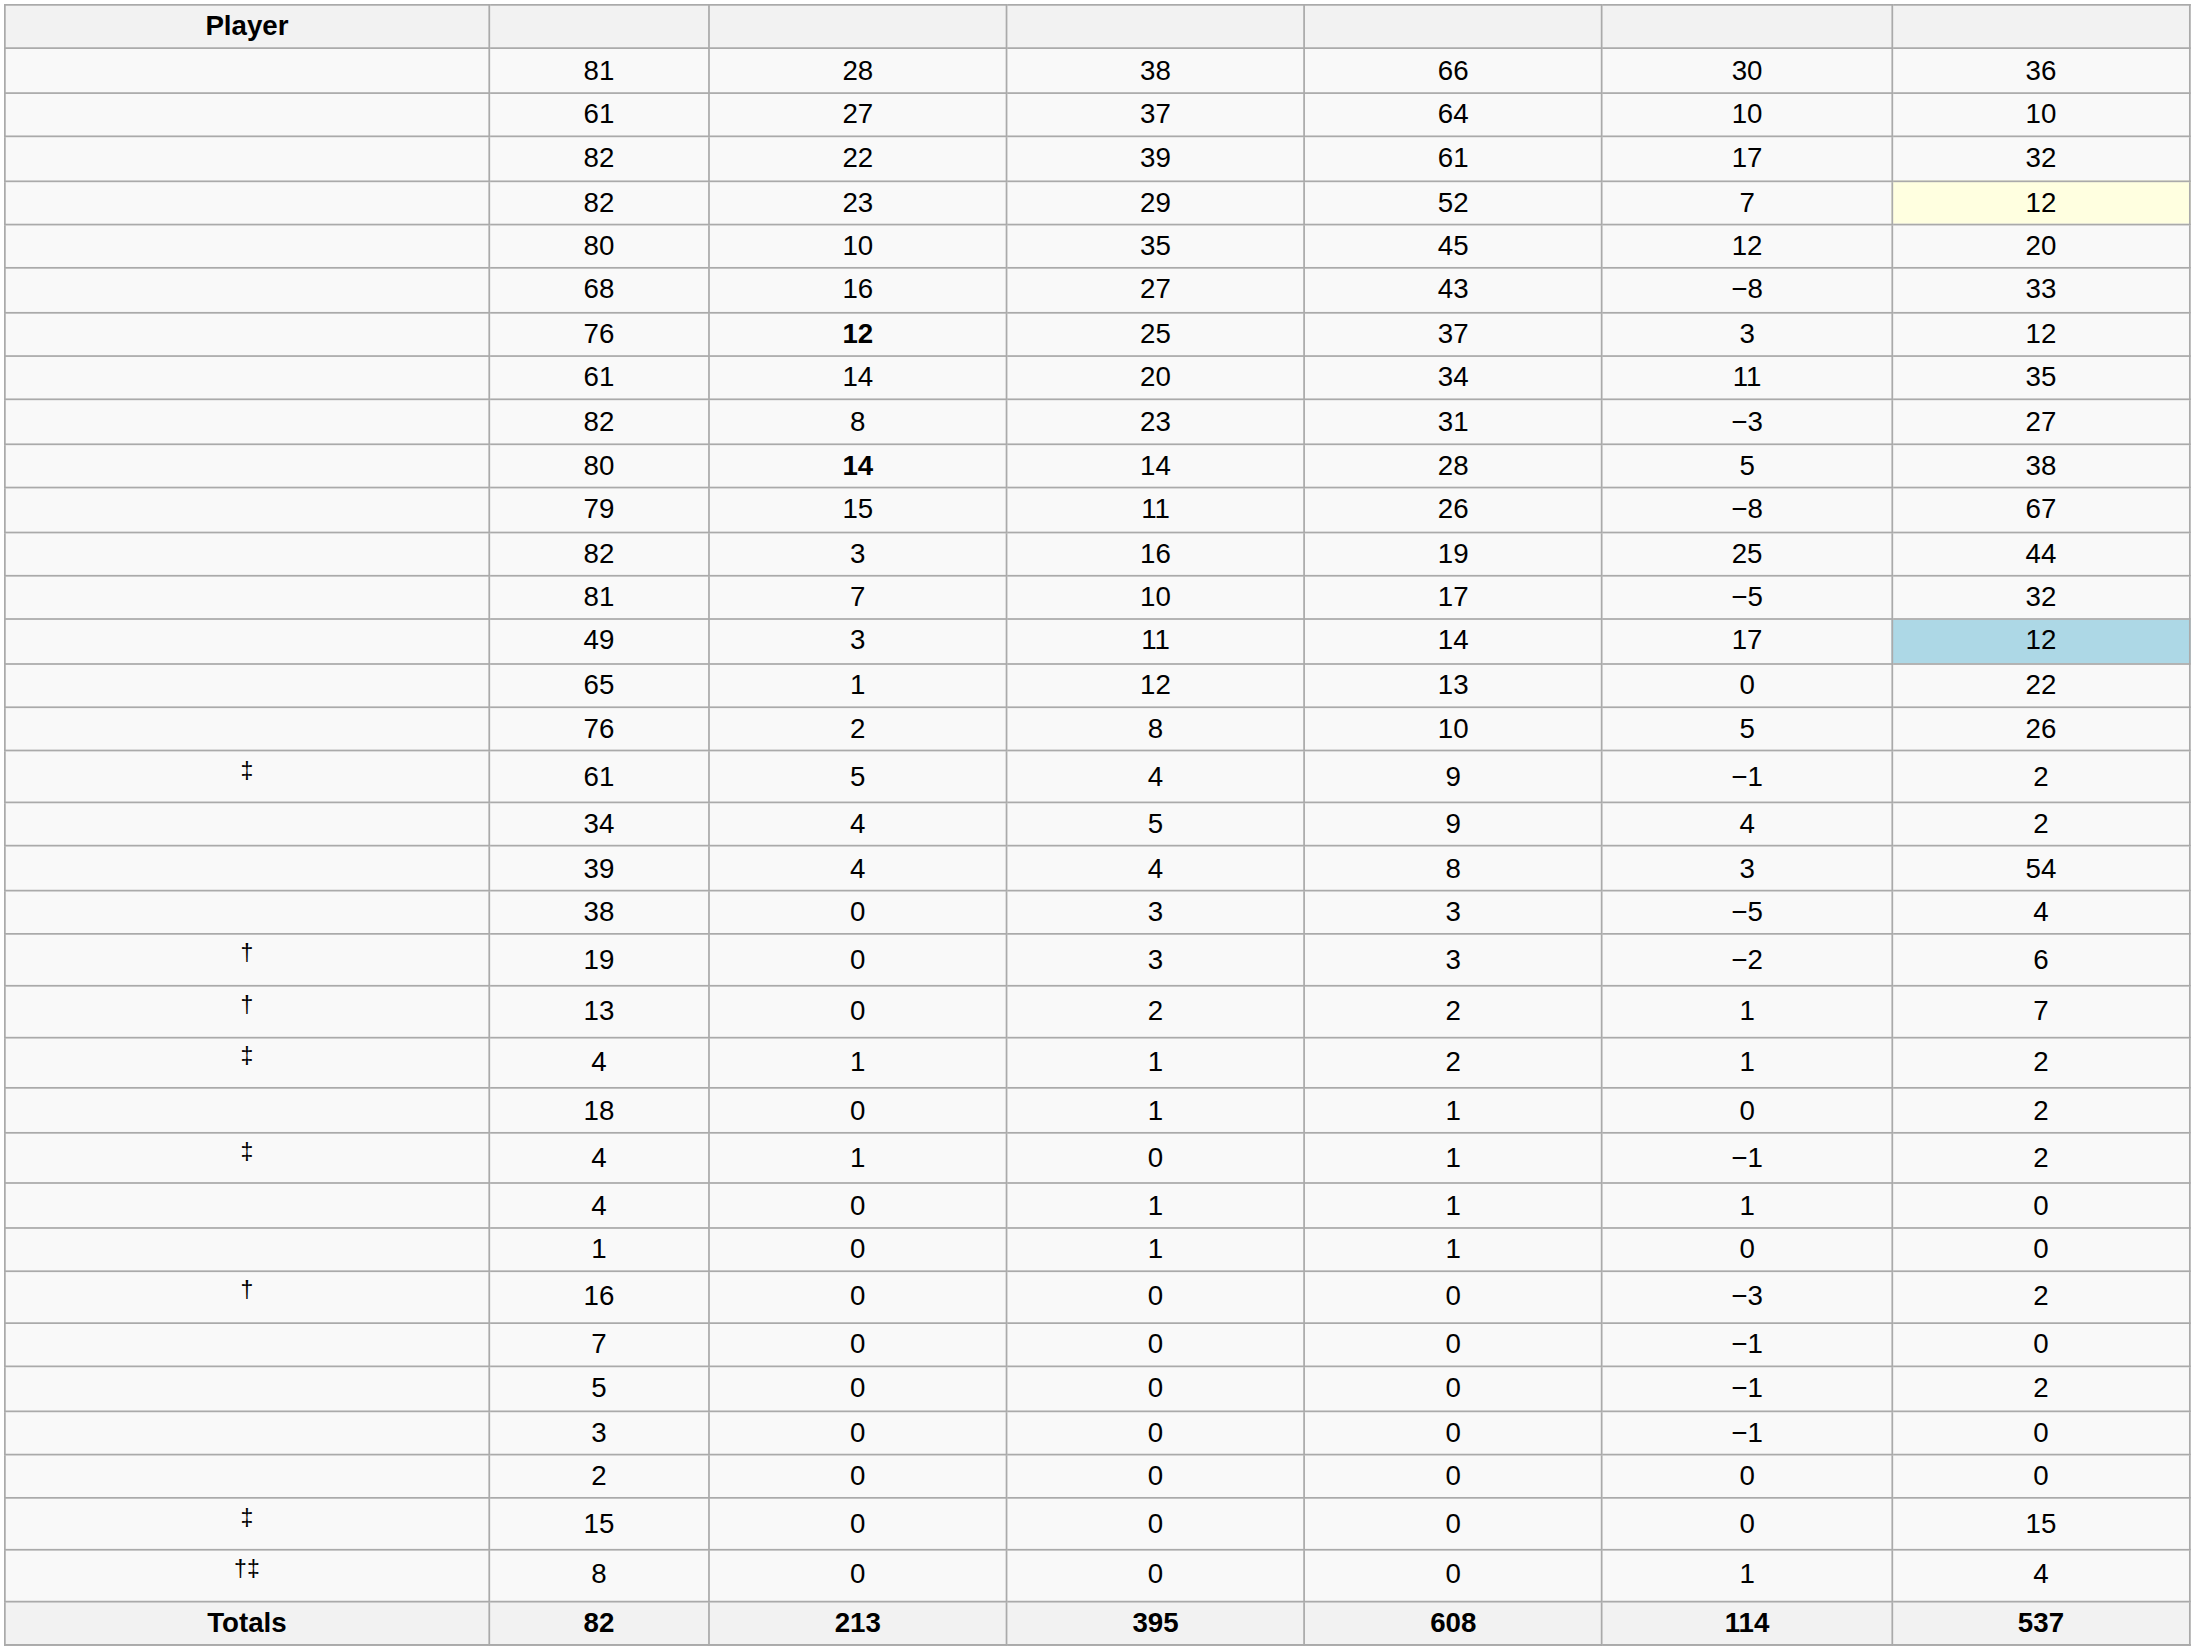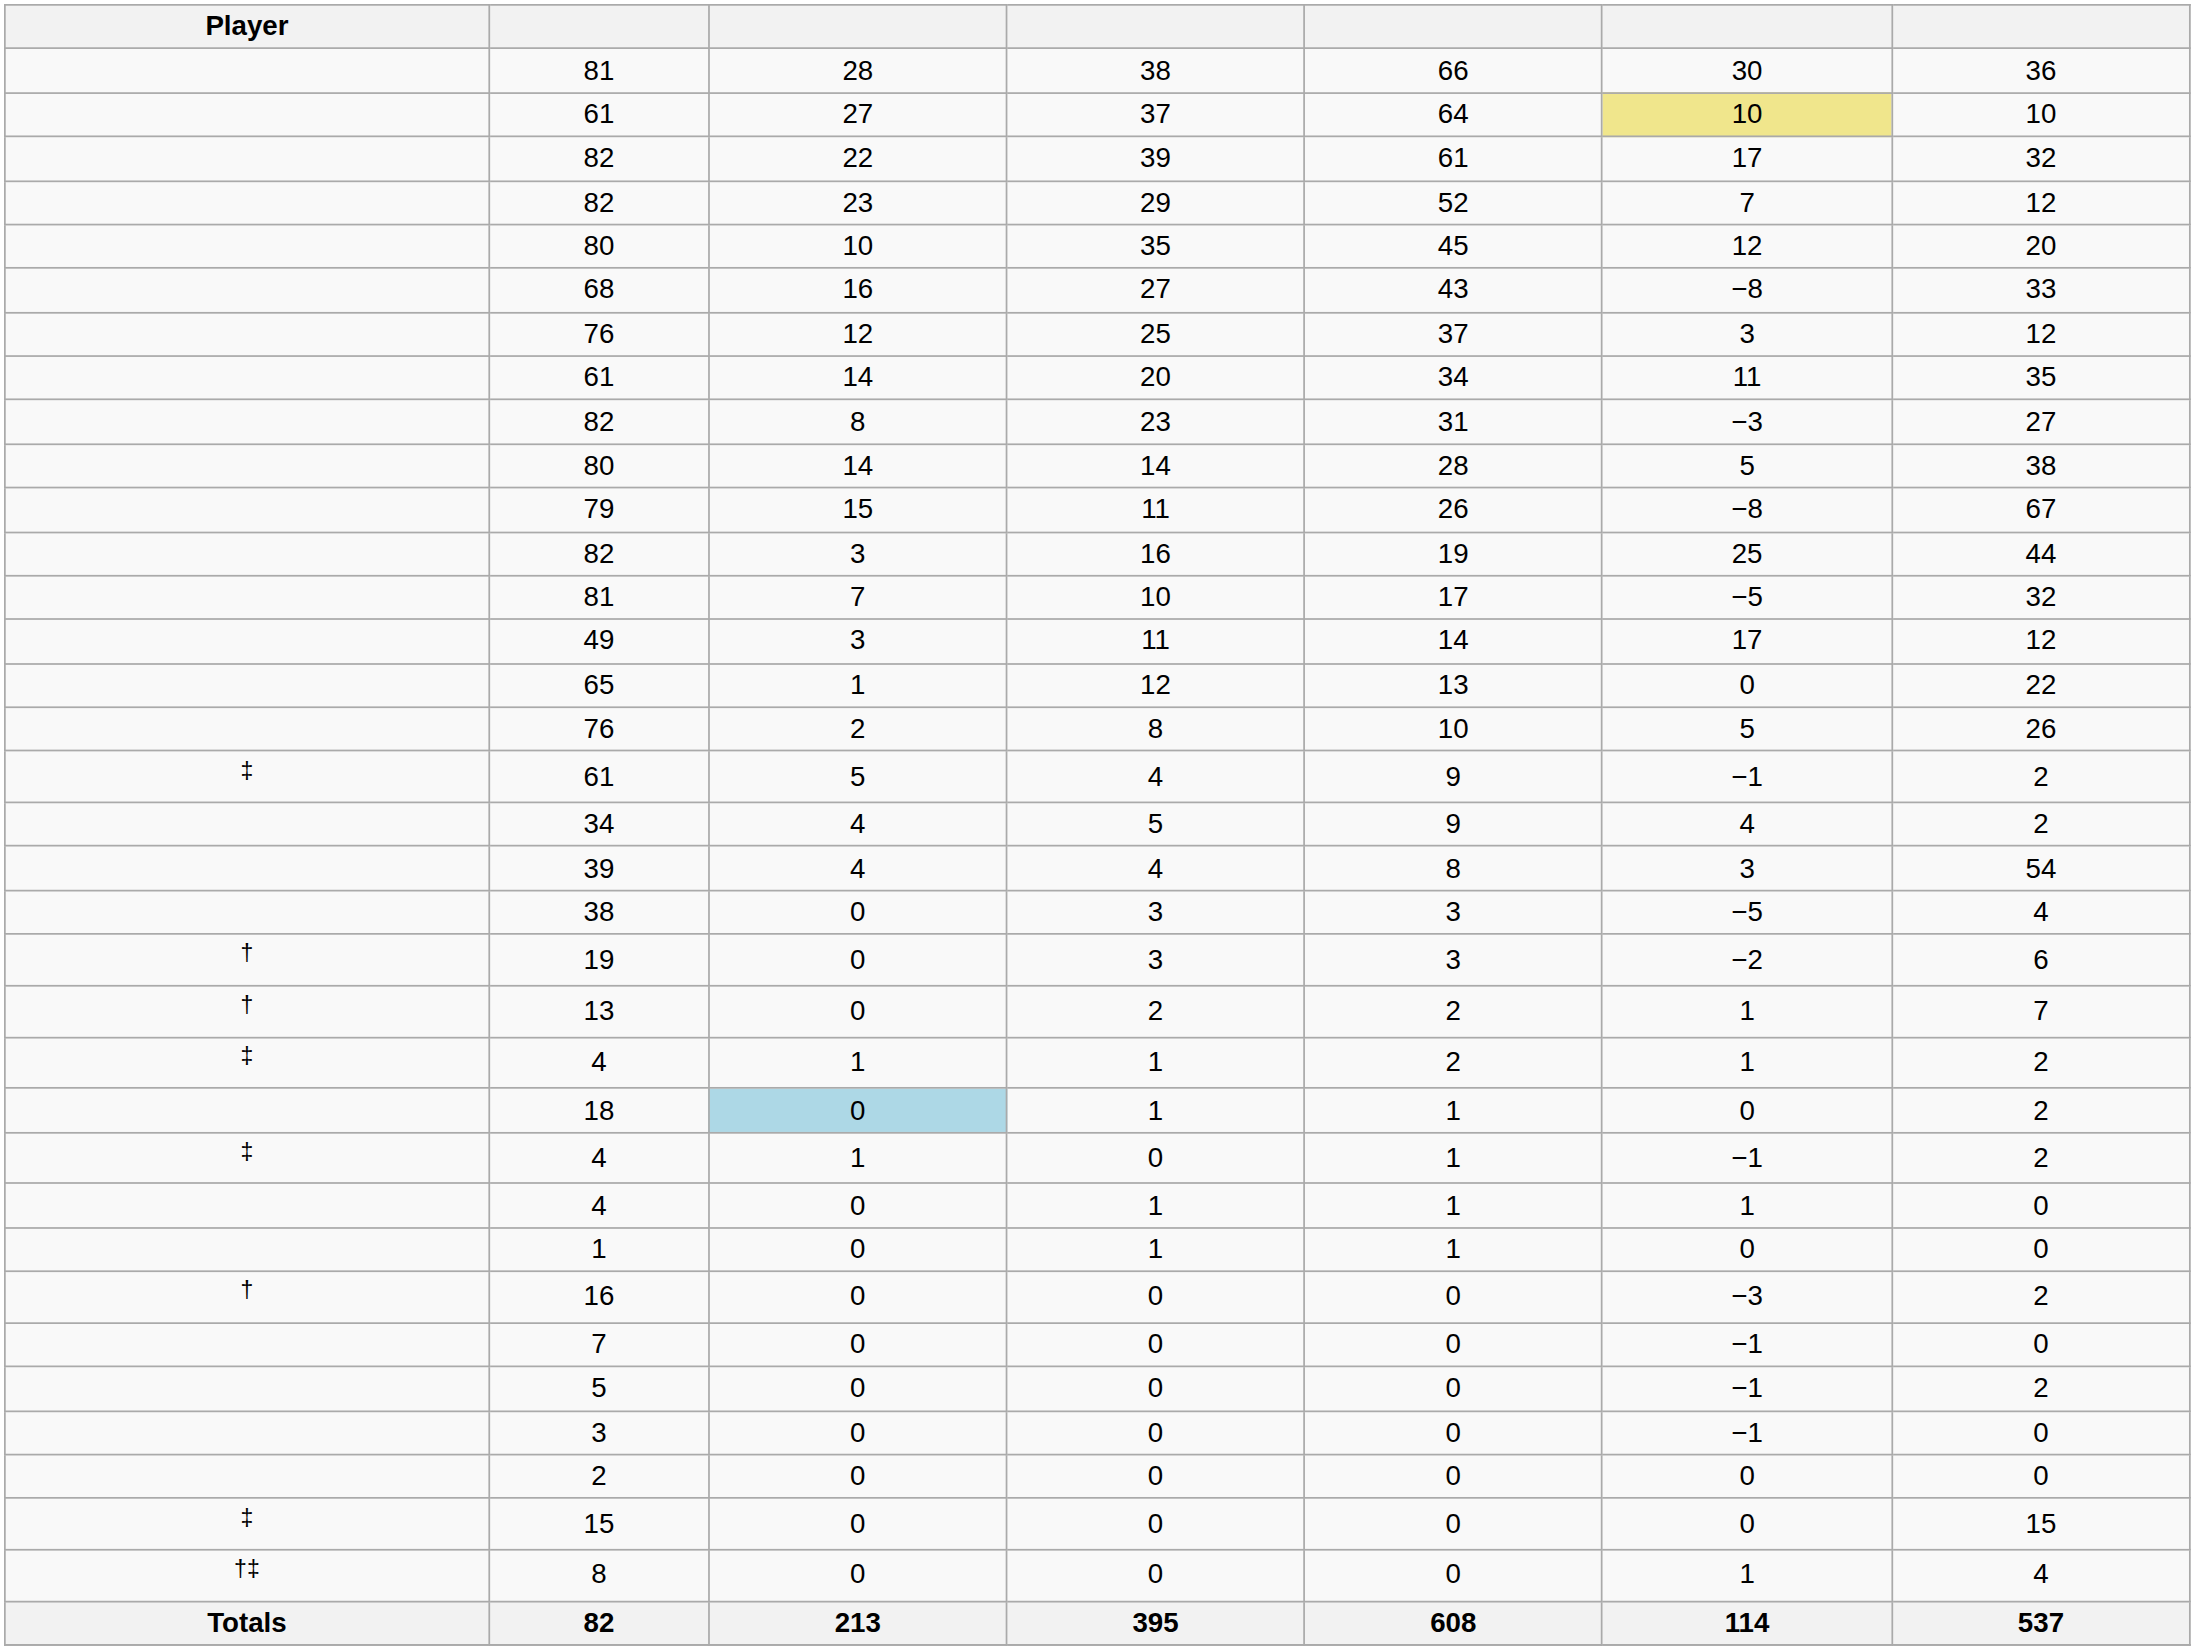(1747, 114) no background -> (1747, 114) khaki background
(2041, 202) lightyellow background -> (2041, 202) no background
(858, 333) bold -> (858, 333) normal
(858, 465) bold -> (858, 465) normal
(2041, 641) lightblue background -> (2041, 641) no background
(858, 1109) no background -> (858, 1109) lightblue background
